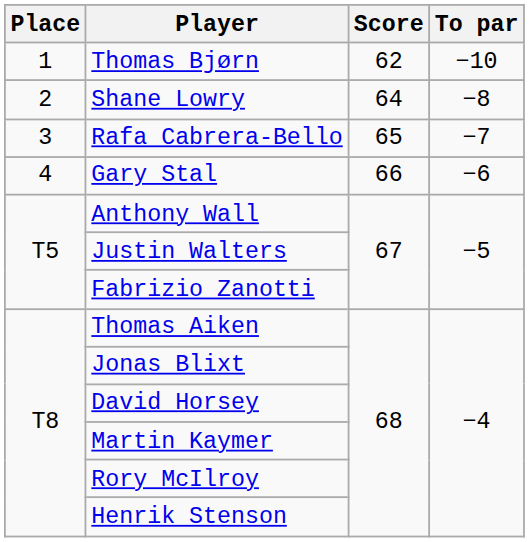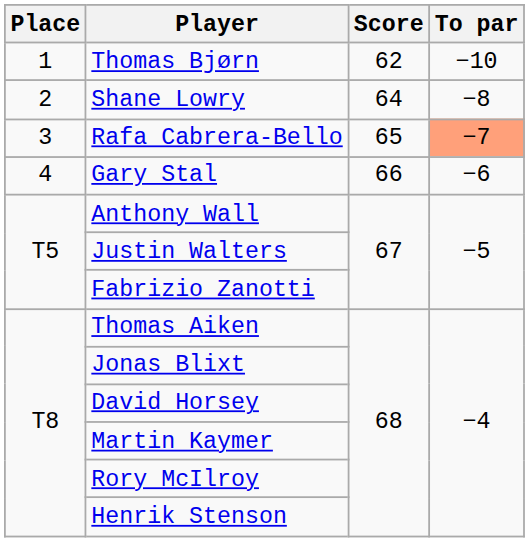(477, 138) no background -> (477, 138) lightsalmon background
